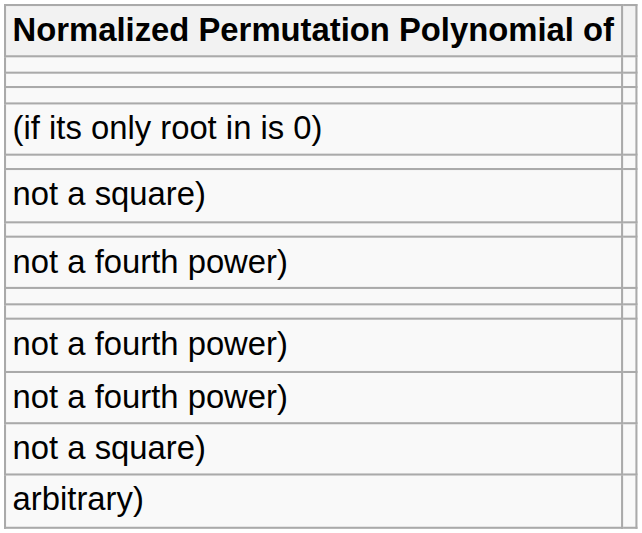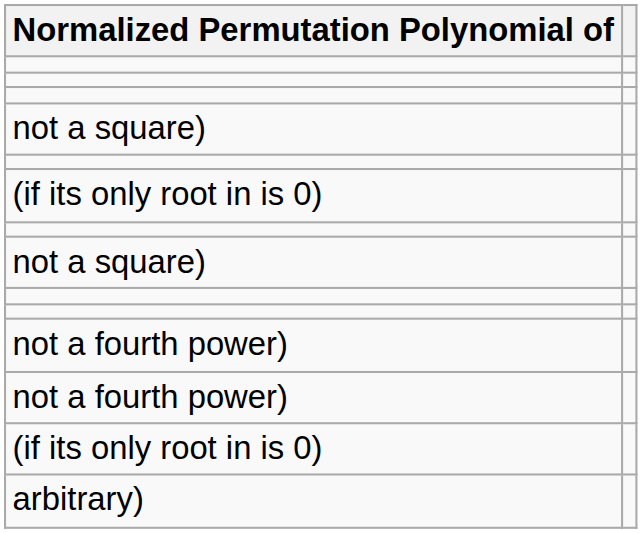(168, 127) (if its only root in is 0) -> (109, 127) not a square)
(109, 195) not a square) -> (168, 195) (if its only root in is 0)
(150, 262) not a fourth power) -> (109, 262) not a square)
(109, 448) not a square) -> (168, 448) (if its only root in is 0)
